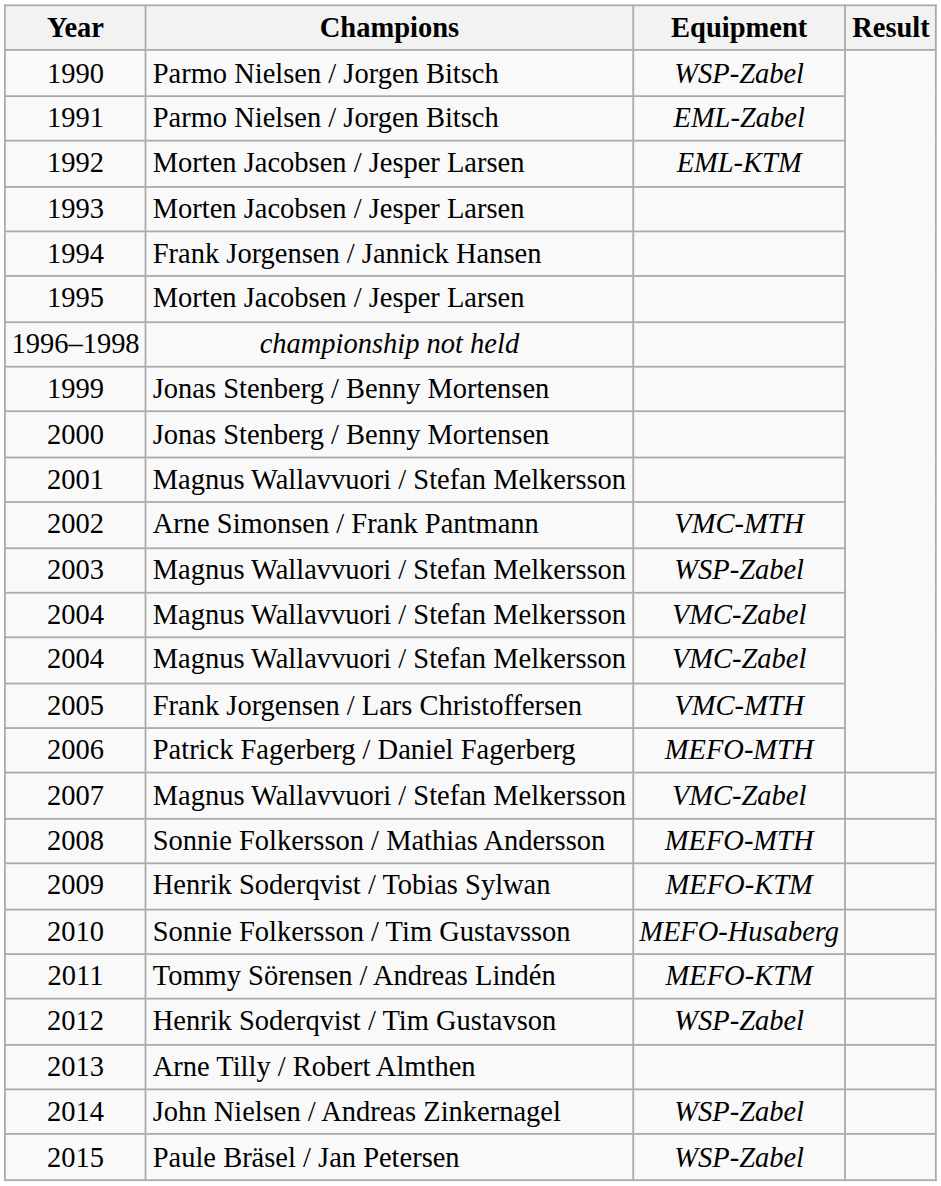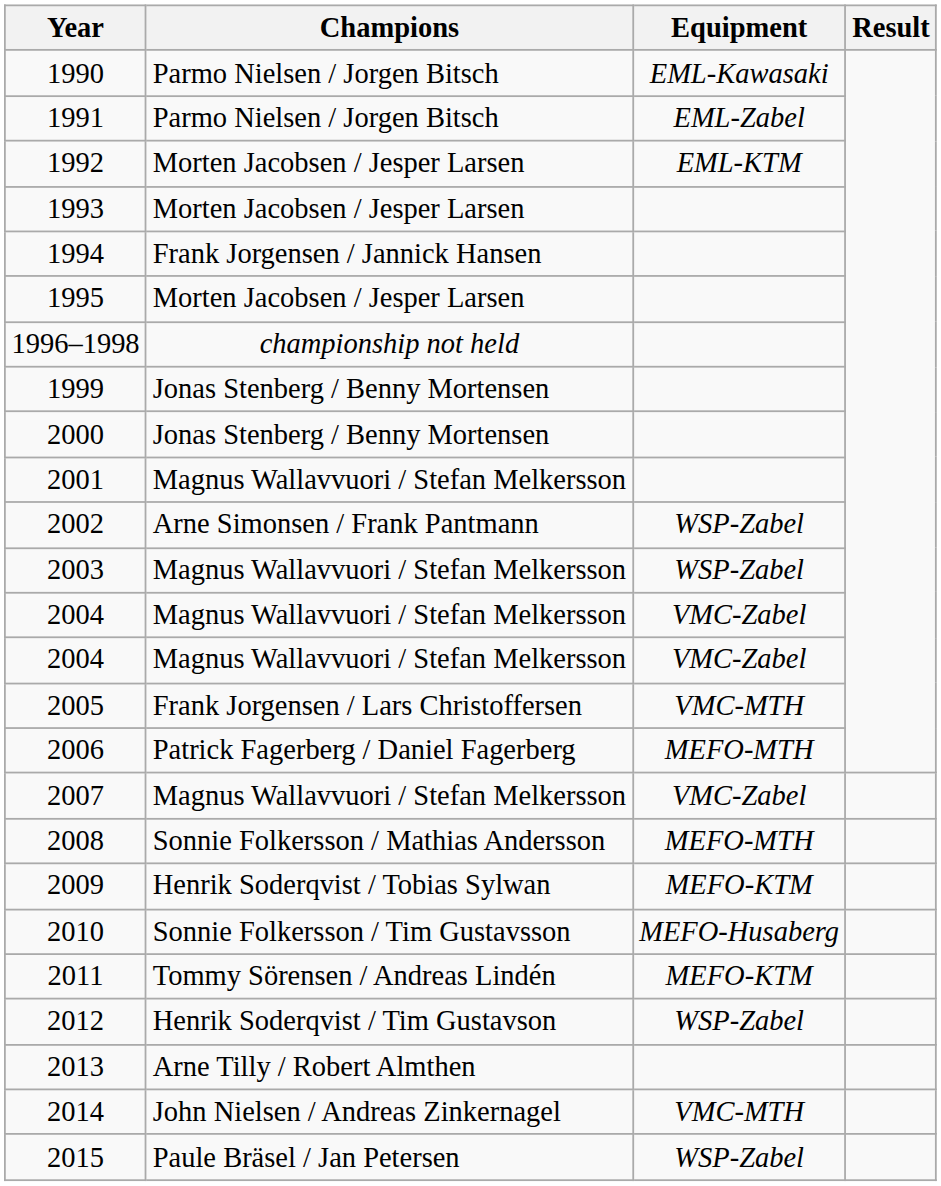(739, 72) WSP-Zabel -> (739, 72) EML-Kawasaki
(739, 524) VMC-MTH -> (739, 524) WSP-Zabel
(739, 1111) WSP-Zabel -> (739, 1111) VMC-MTH
